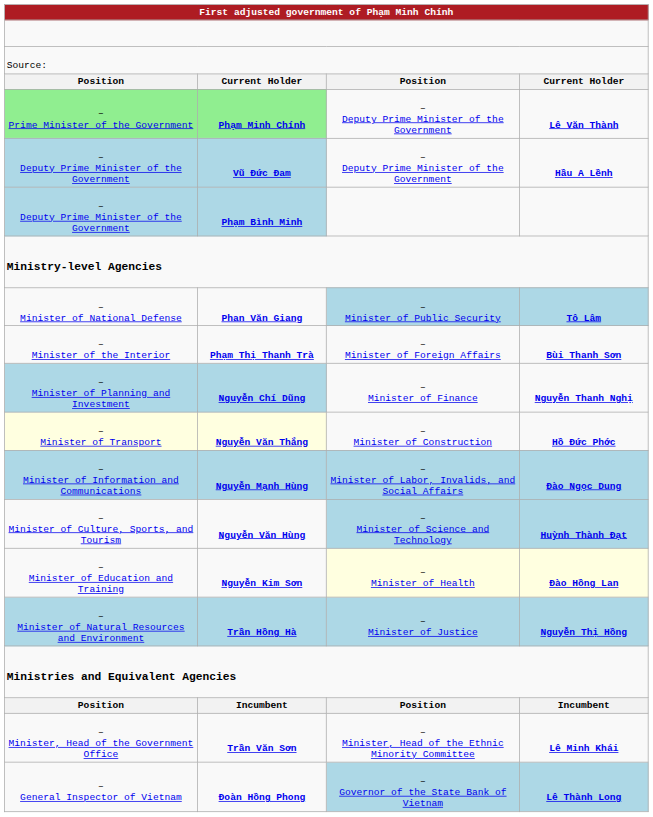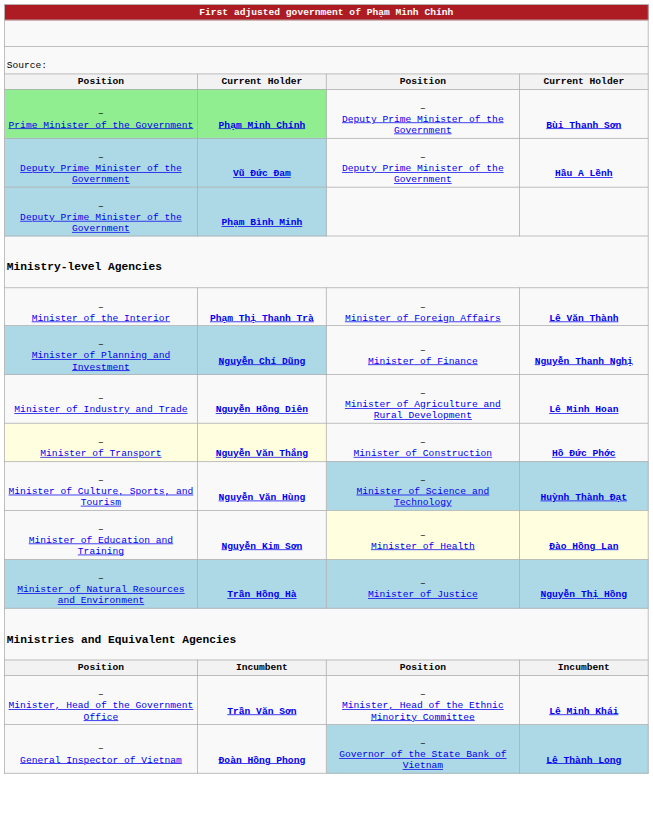(584, 125) Lê Văn Thành -> (584, 125) Bùi Thanh Sơn
- row: (262, 318)
(584, 356) Bùi Thanh Sơn -> (584, 318) Lê Văn Thành
+ row: (262, 410)
- row: (262, 486)
